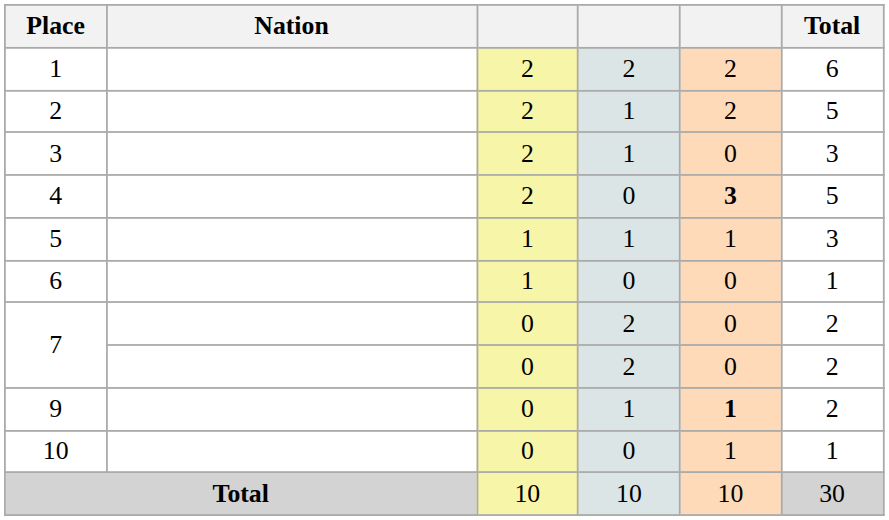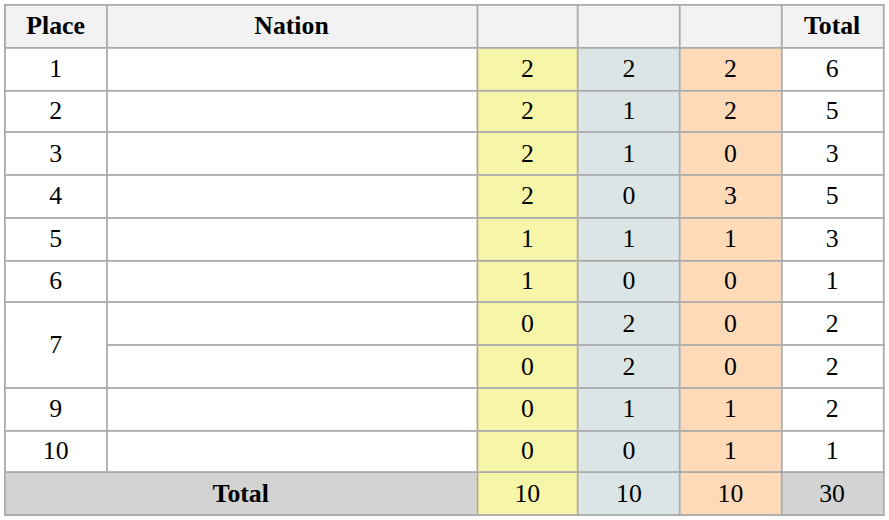(731, 196) bold -> (731, 196) normal
(731, 408) bold -> (731, 408) normal
